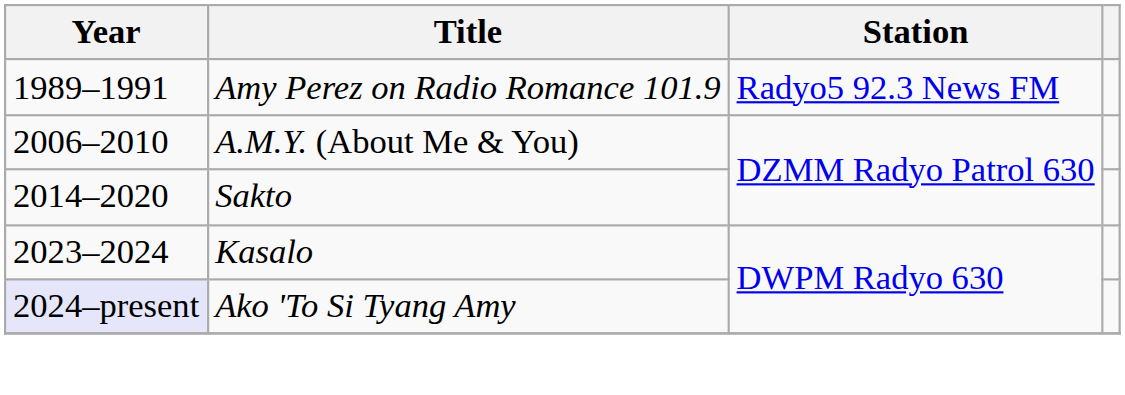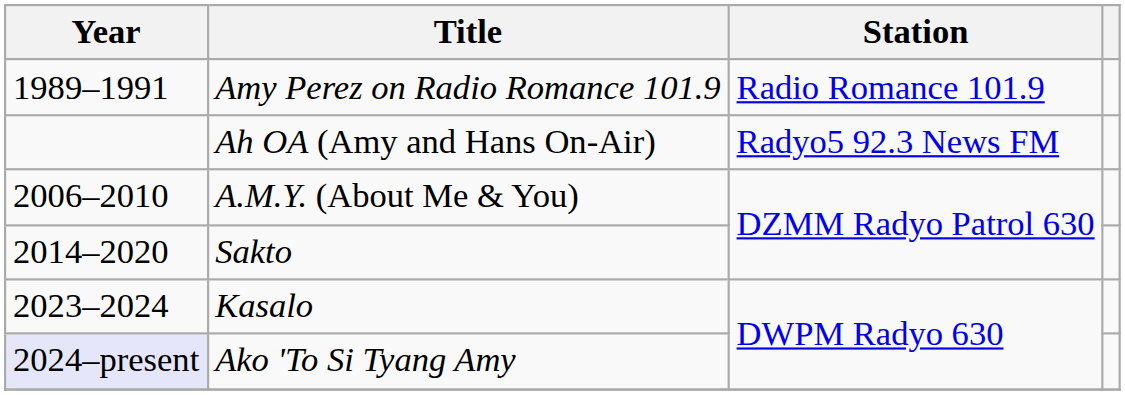(898, 86) Radyo5 92.3 News FM -> (891, 86) Radio Romance 101.9
+ row: (435, 141)
